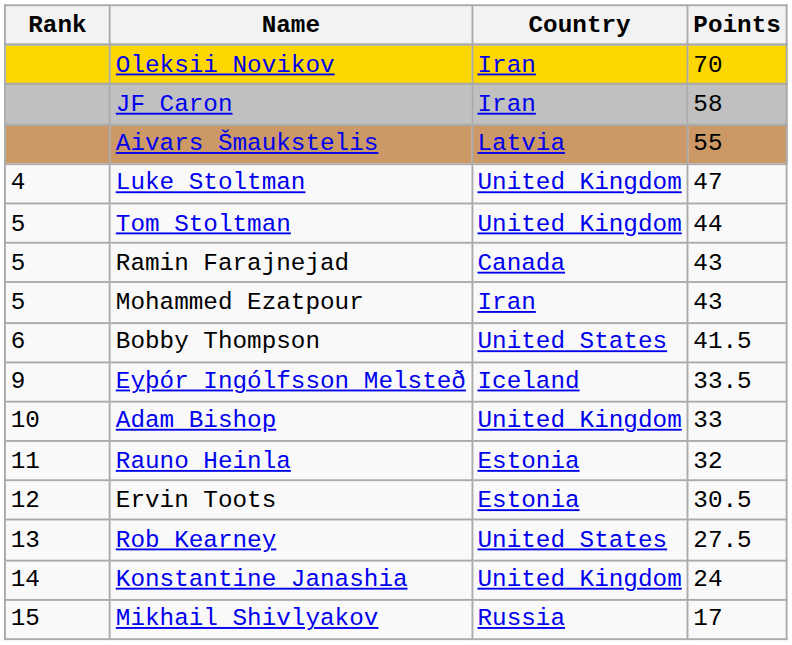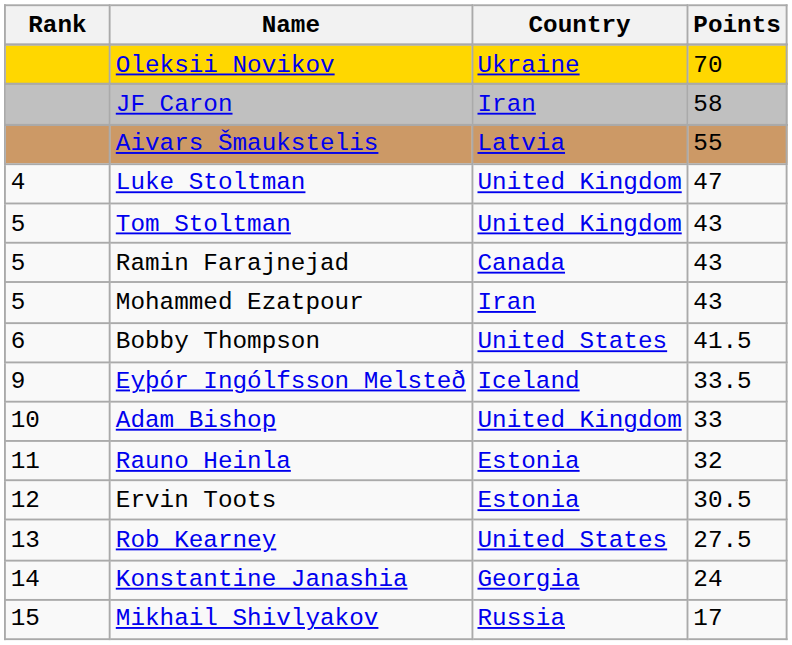(507, 65) Iran -> (529, 65) Ukraine
(708, 223) 44 -> (708, 223) 43
(580, 580) United Kingdom -> (529, 580) Georgia
